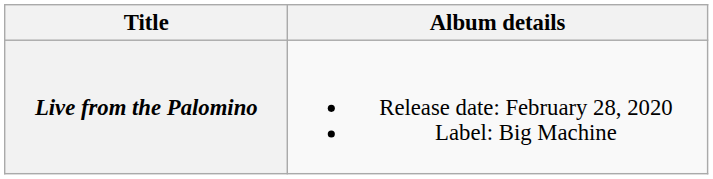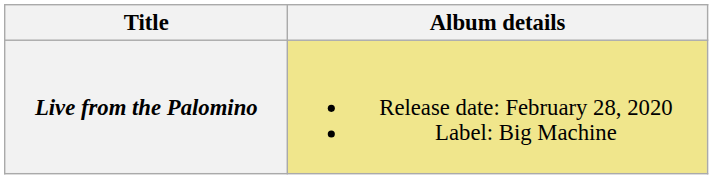(498, 120) no background -> (498, 120) khaki background
